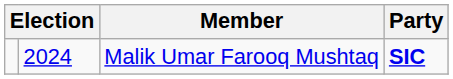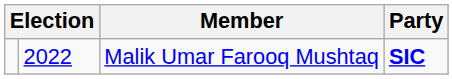(48, 56) 2024 -> (48, 56) 2022
